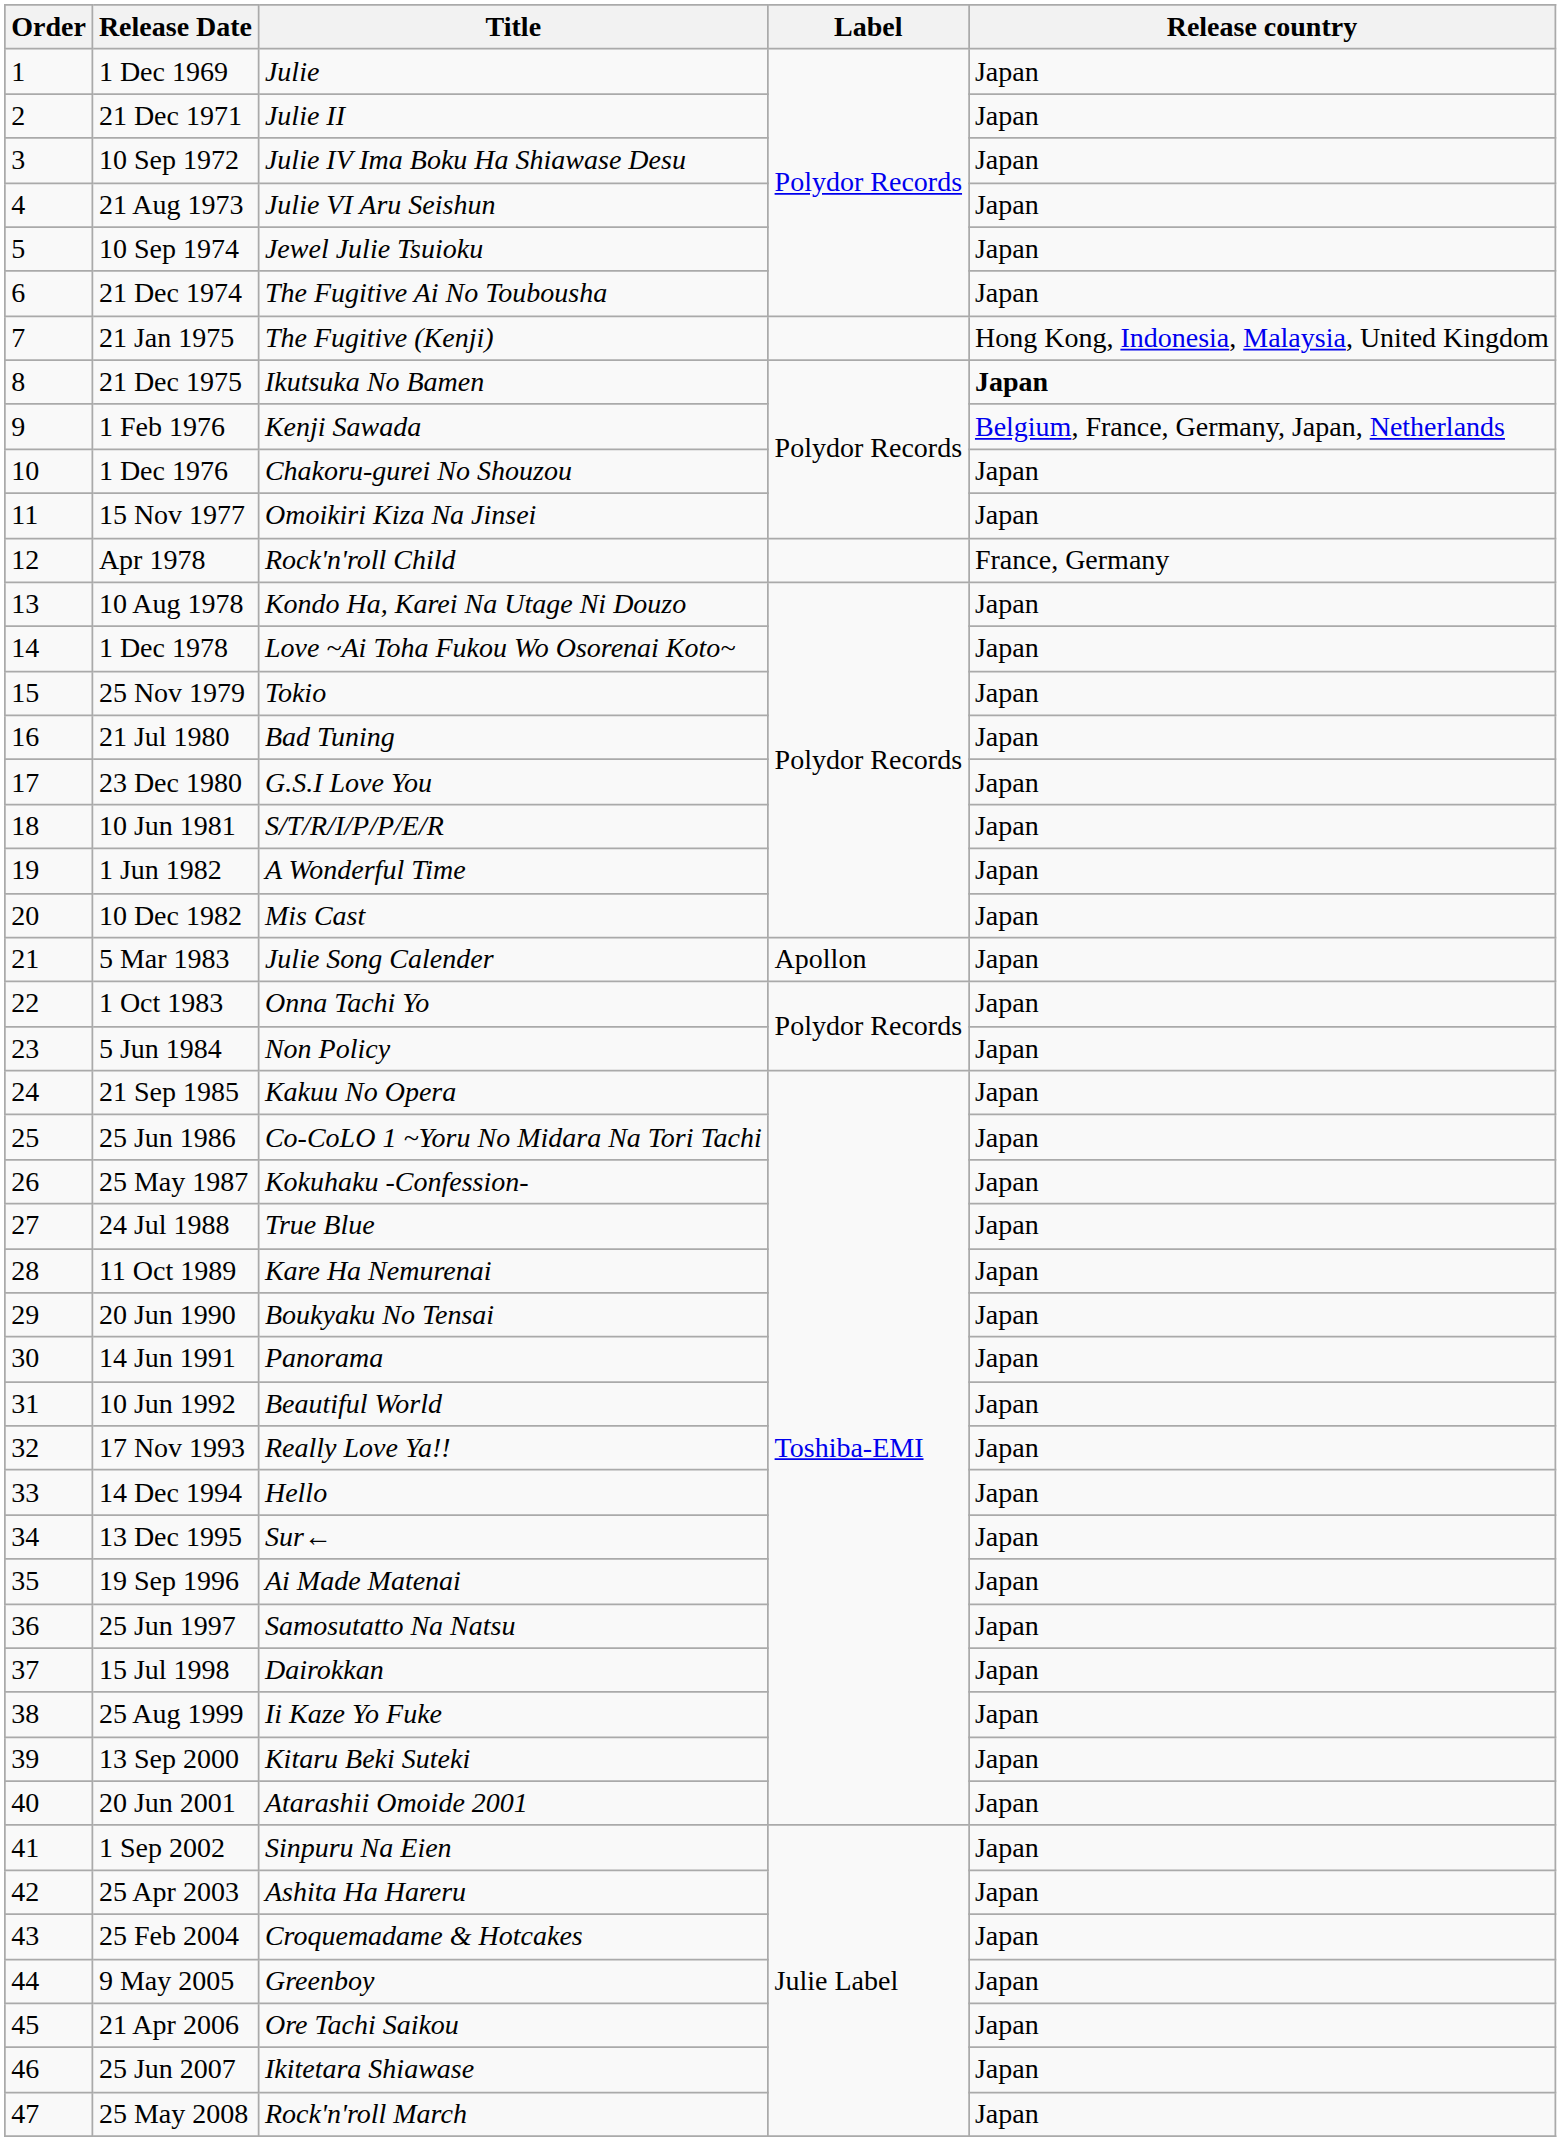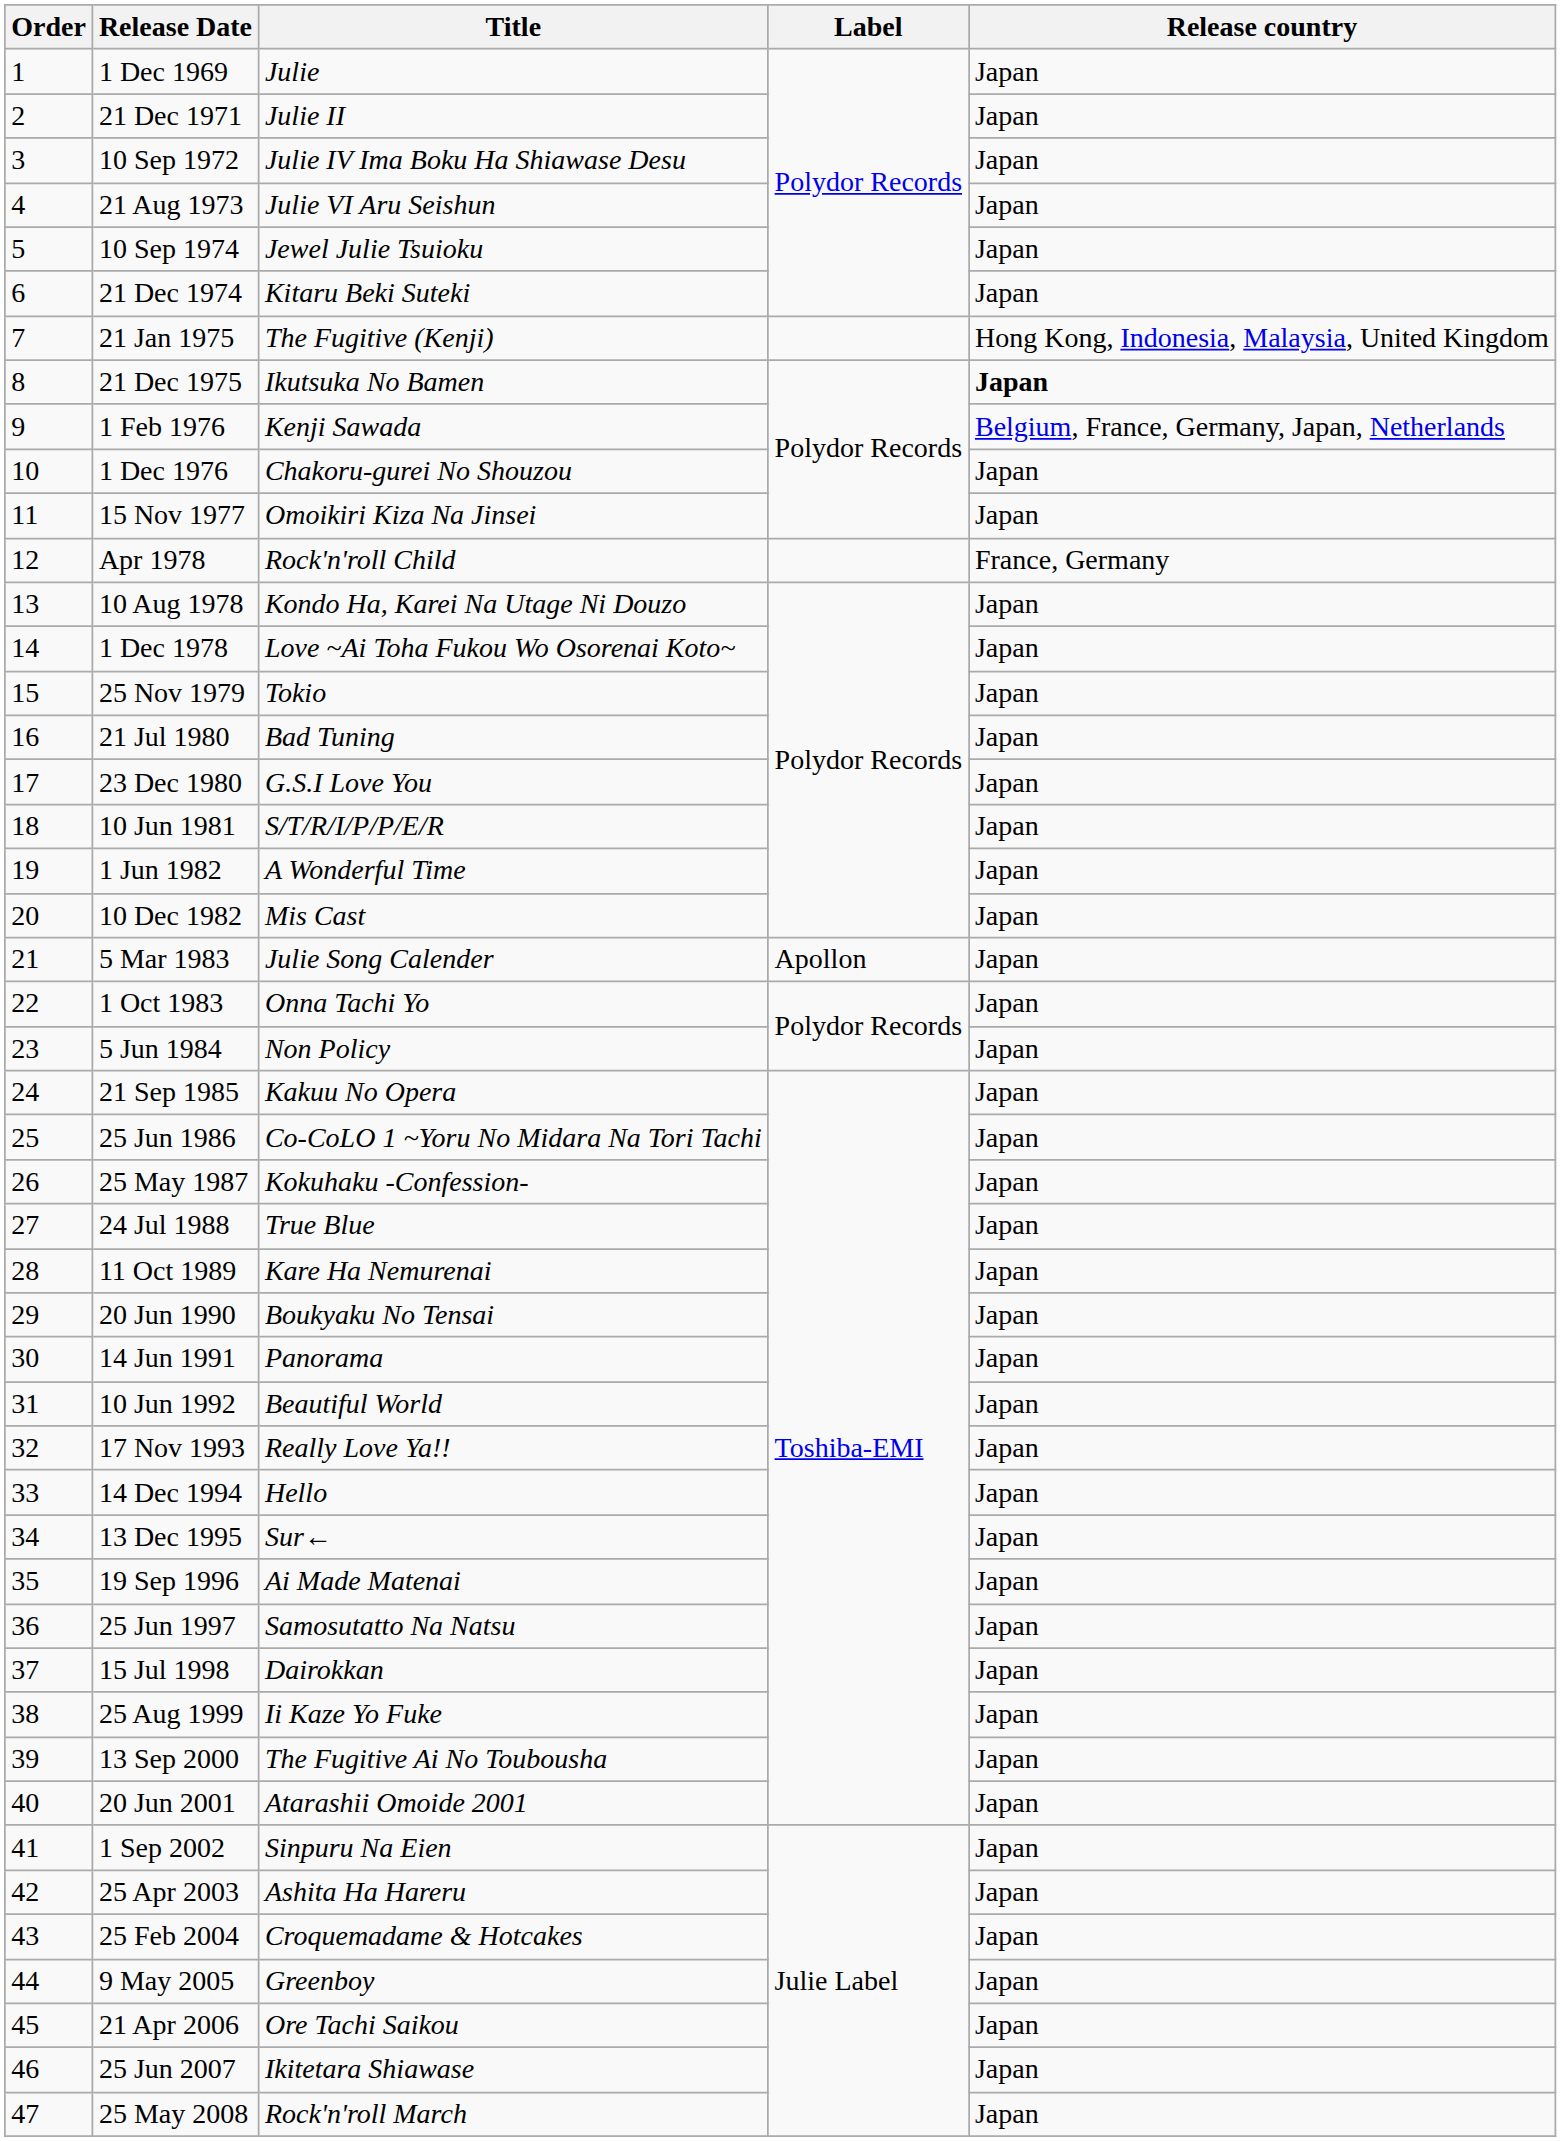(436, 293) The Fugitive Ai No Toubousha -> (368, 293) Kitaru Beki Suteki
(368, 1758) Kitaru Beki Suteki -> (436, 1758) The Fugitive Ai No Toubousha
